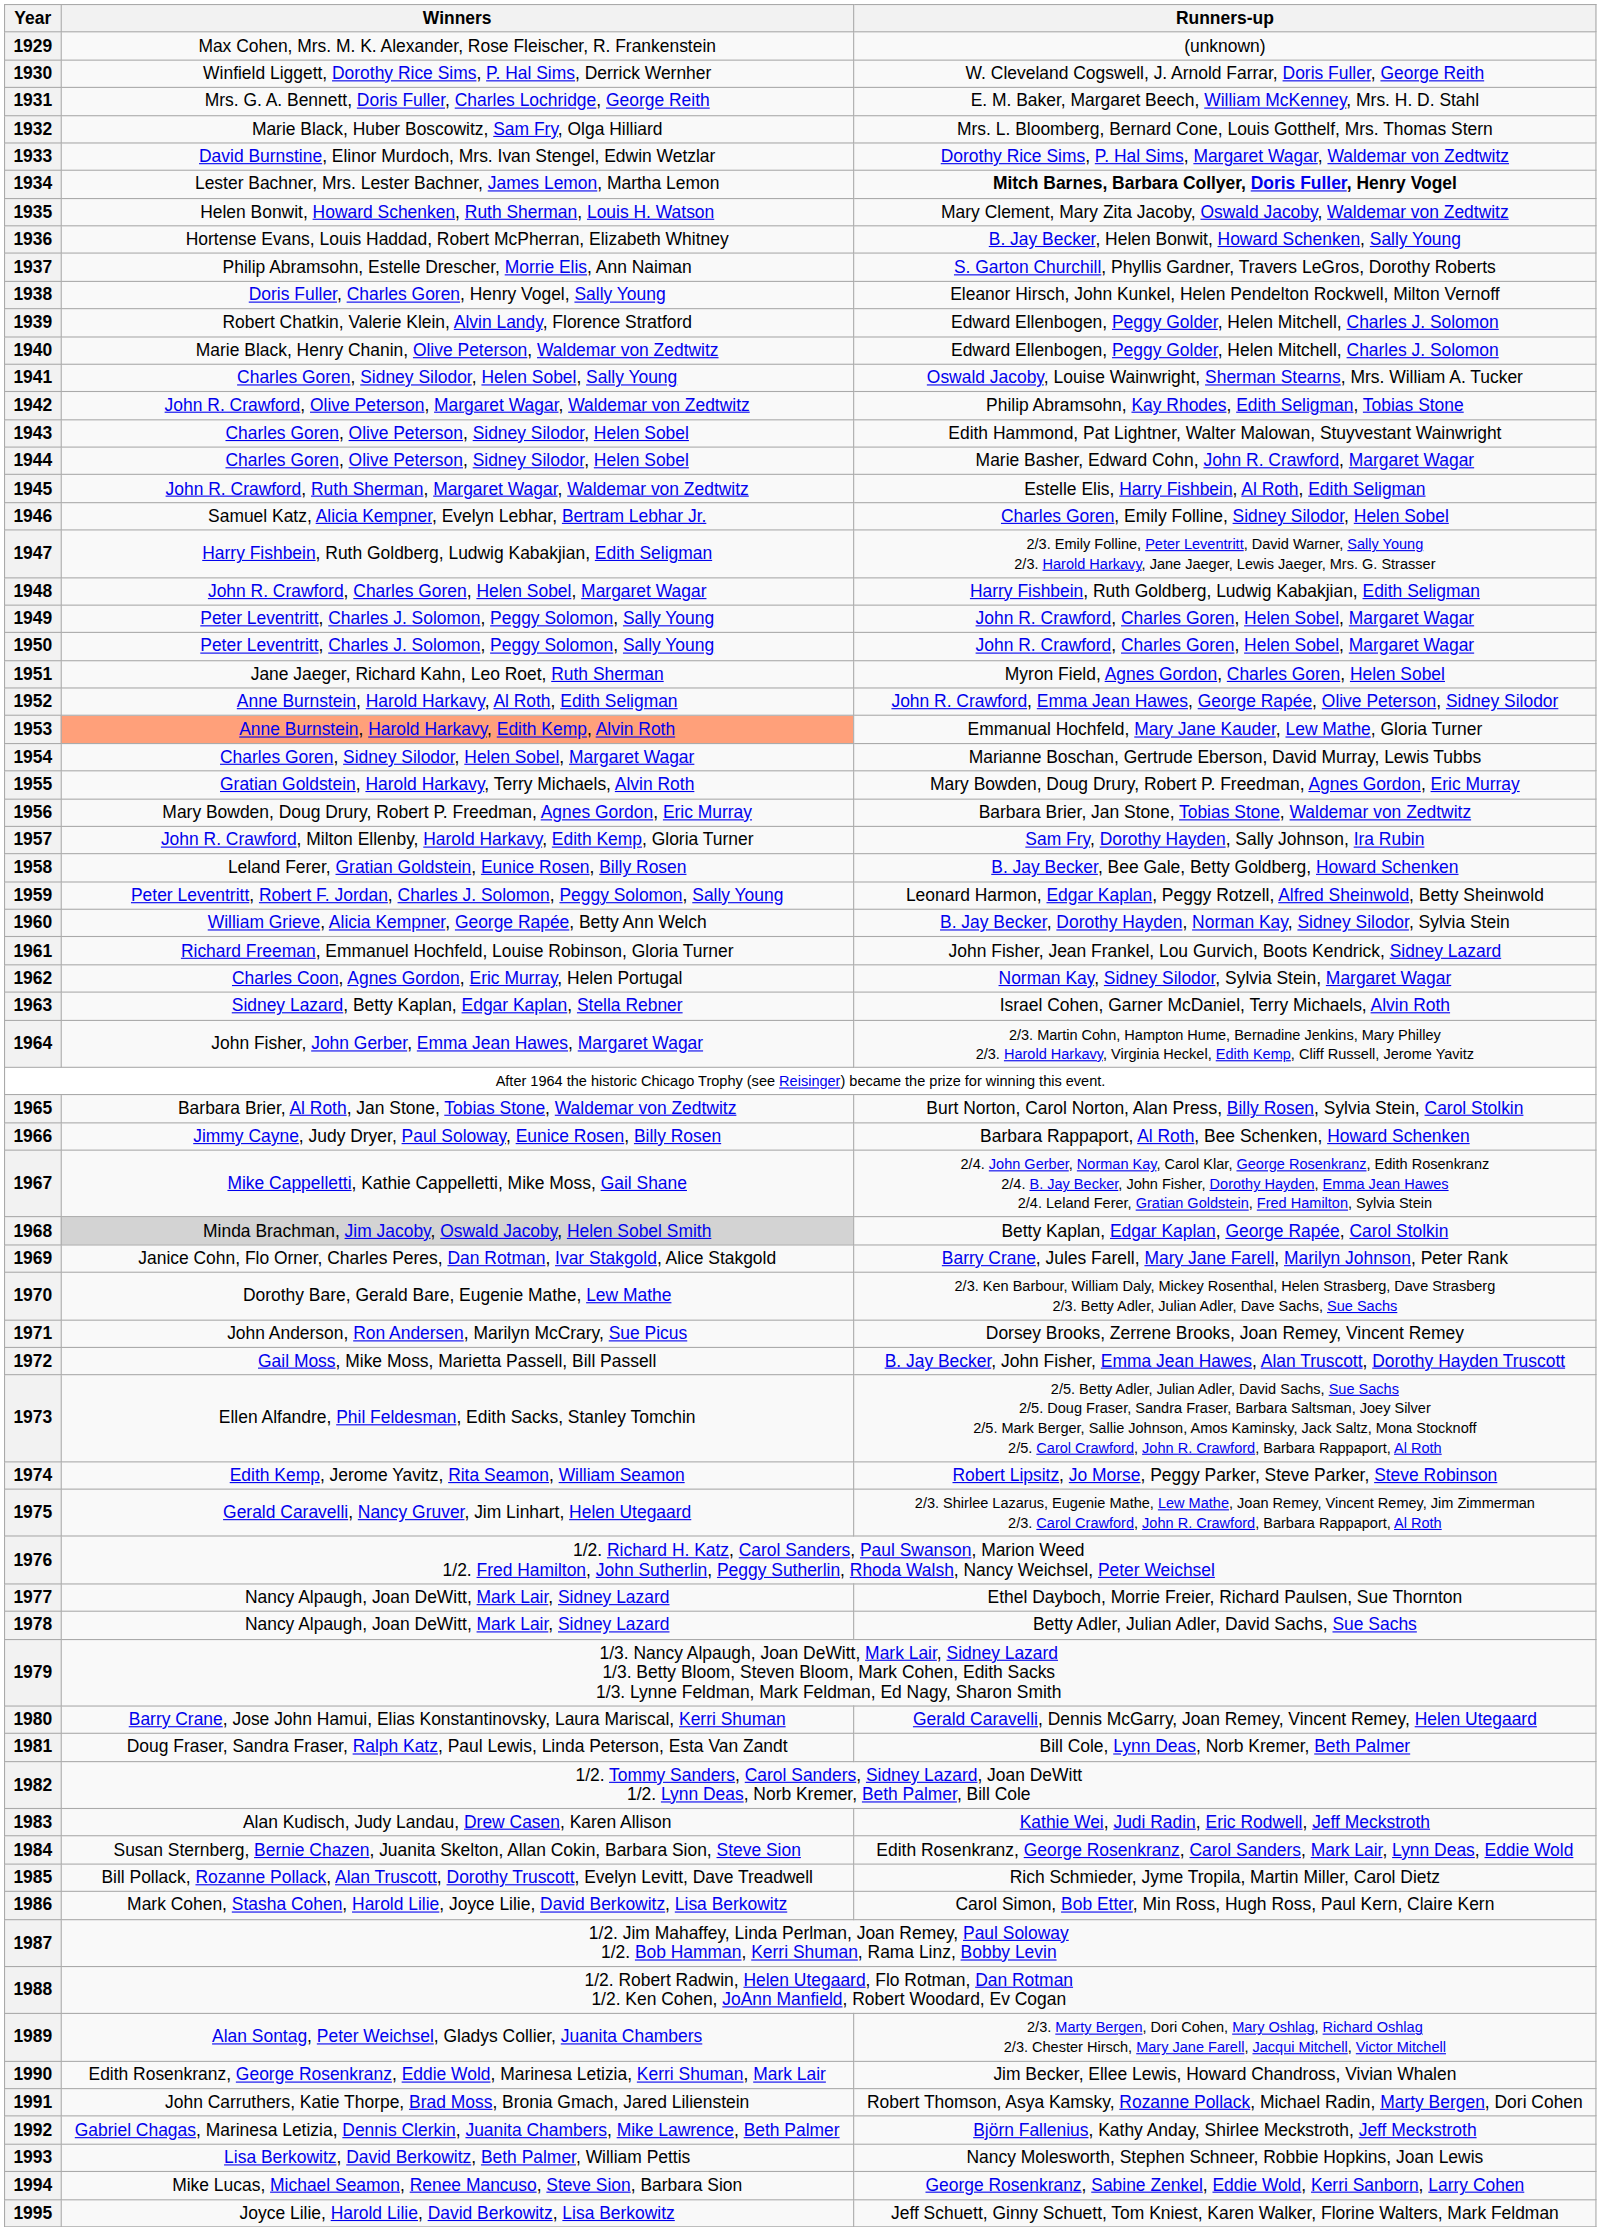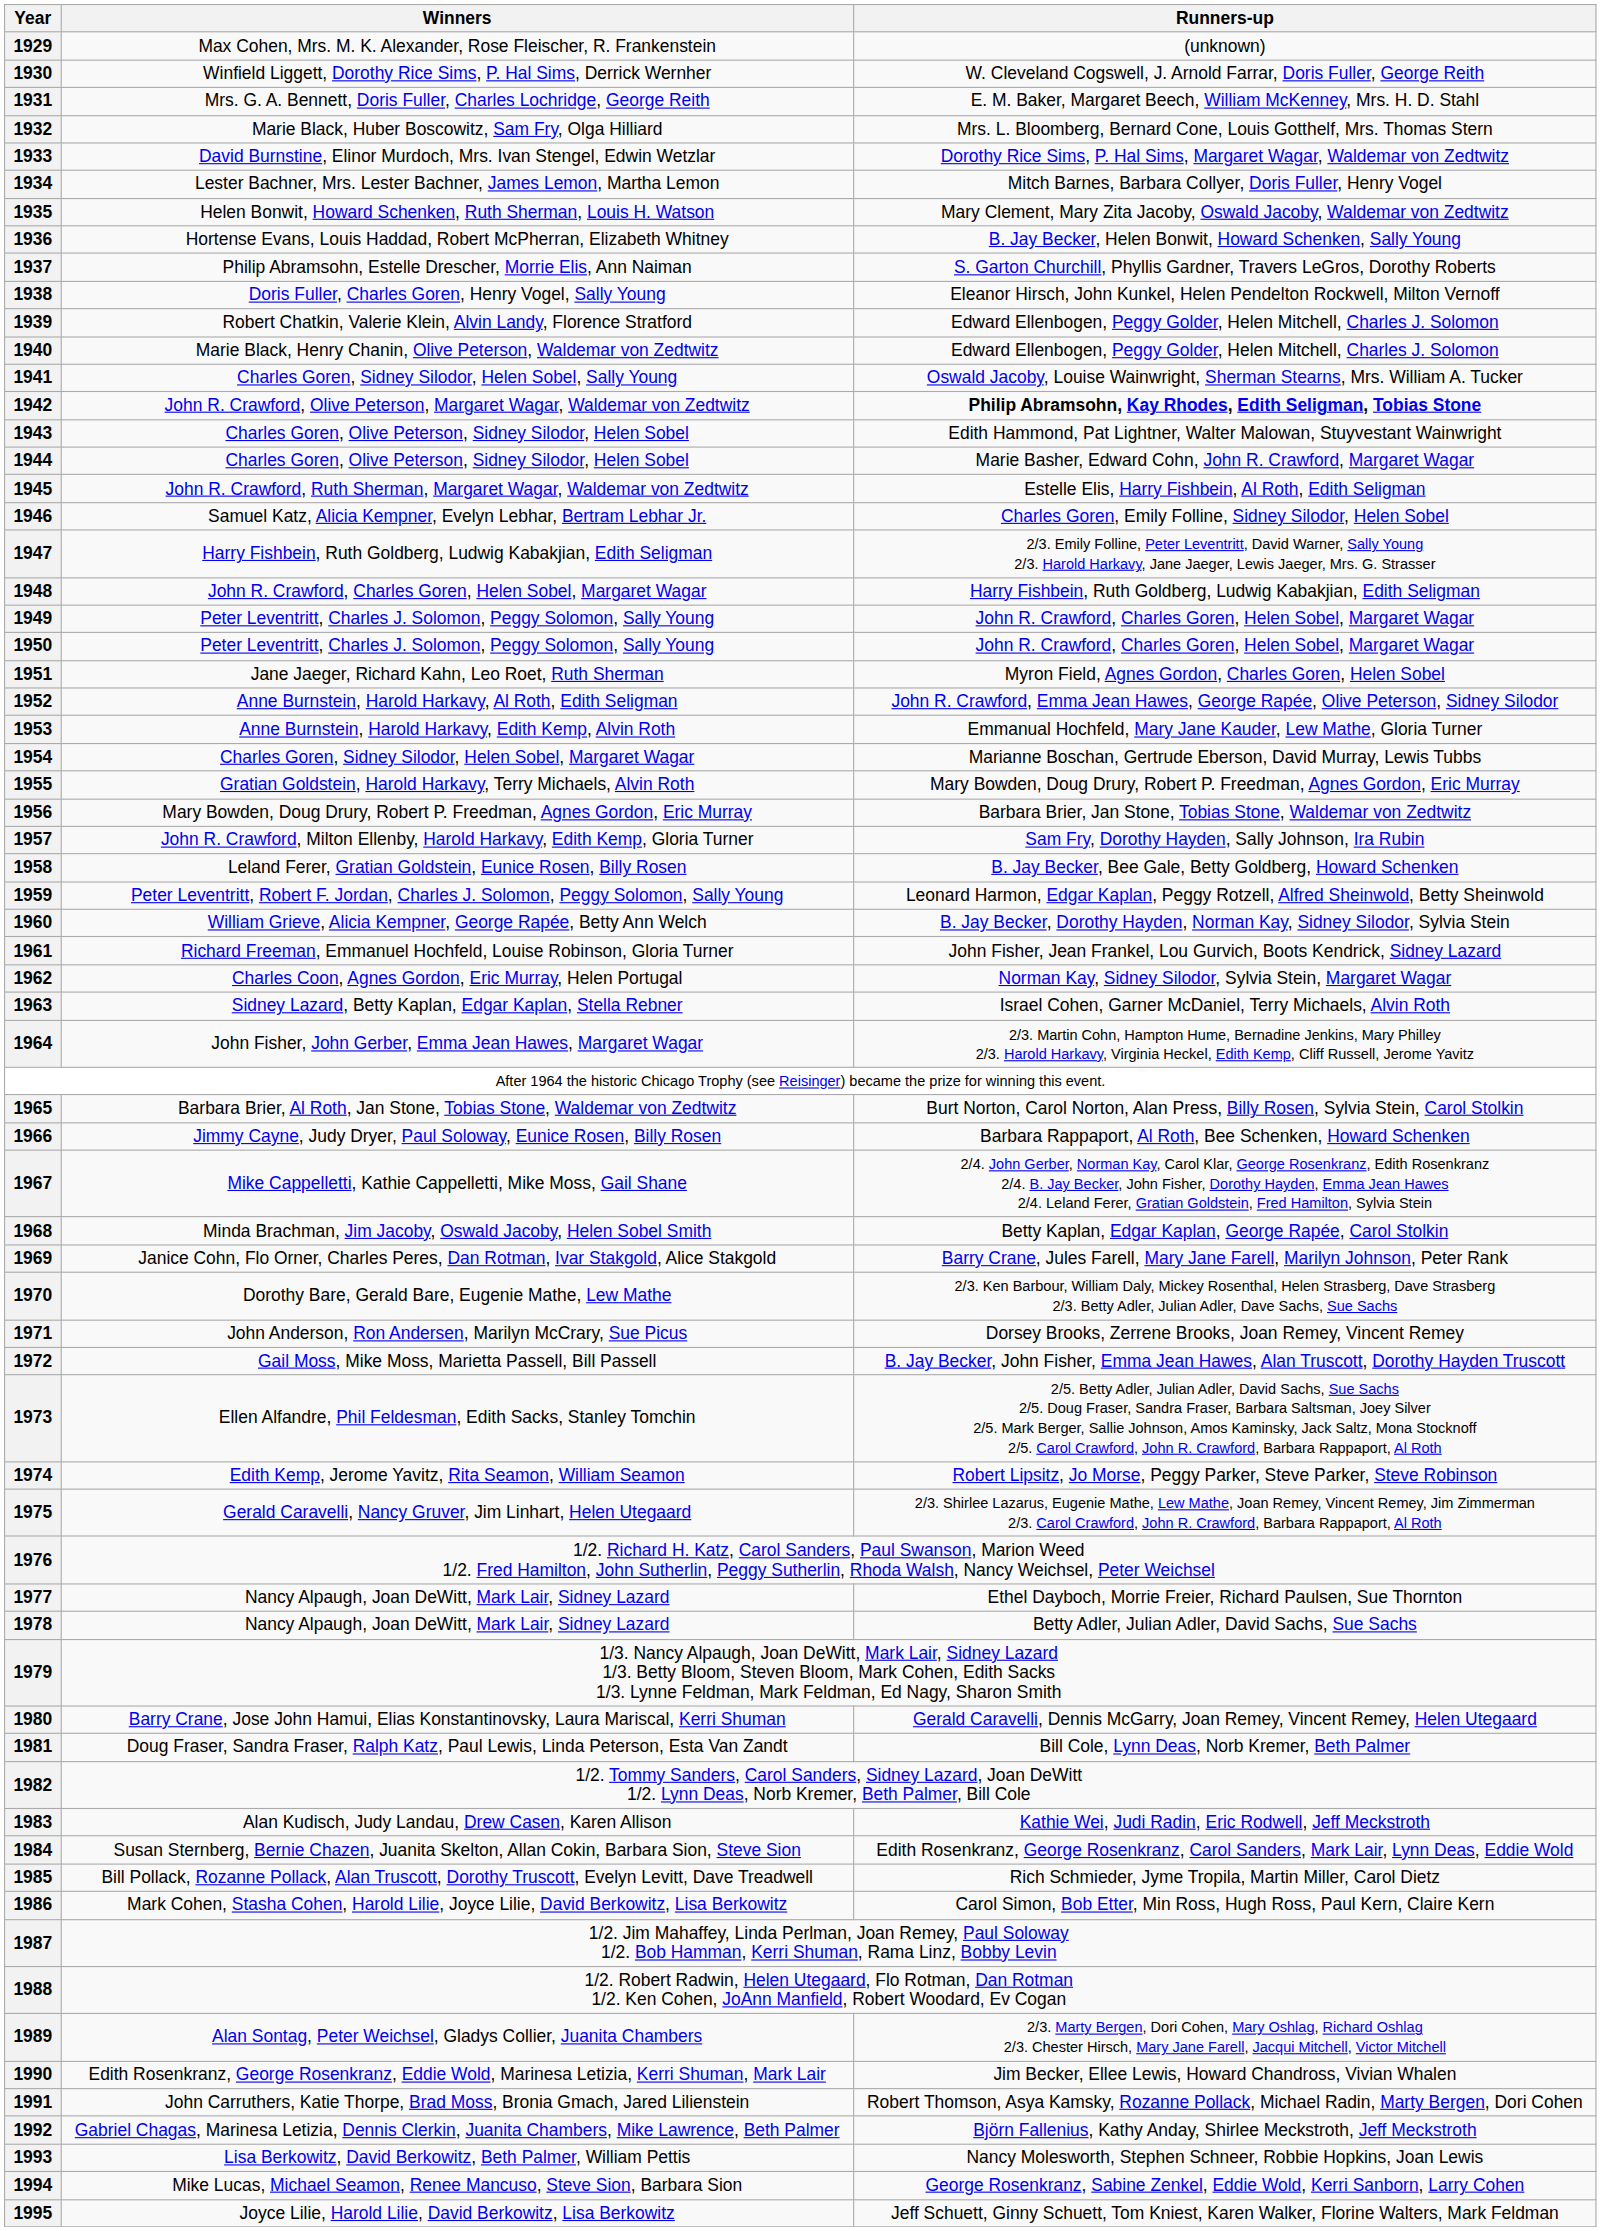(1225, 184) bold -> (1225, 184) normal
(1225, 405) normal -> (1225, 405) bold
(457, 729) lightsalmon background -> (457, 729) no background
(457, 1230) lightgrey background -> (457, 1230) no background
